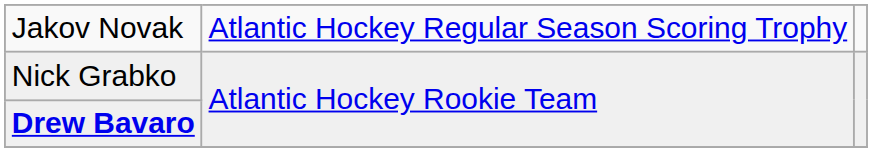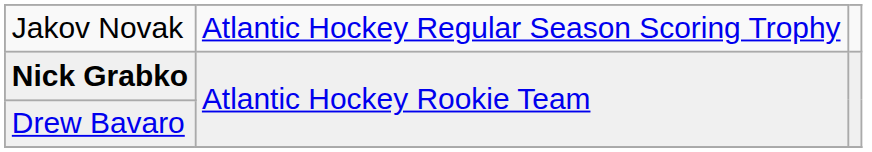(94, 75) normal -> (100, 75) bold
(103, 123) bold -> (98, 123) normal
